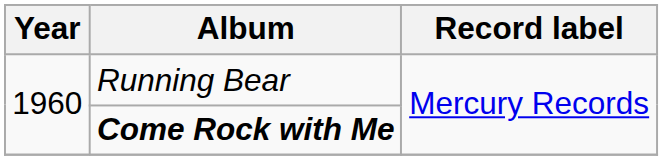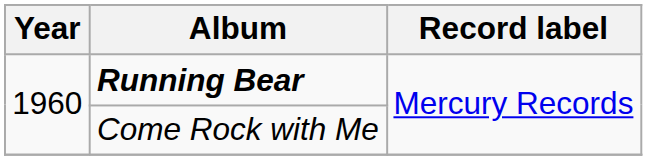(193, 79) normal -> (200, 79) bold
(246, 129) bold -> (238, 129) normal
